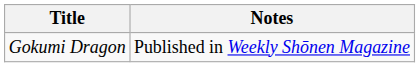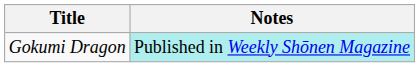(272, 47) no background -> (272, 47) paleturquoise background
